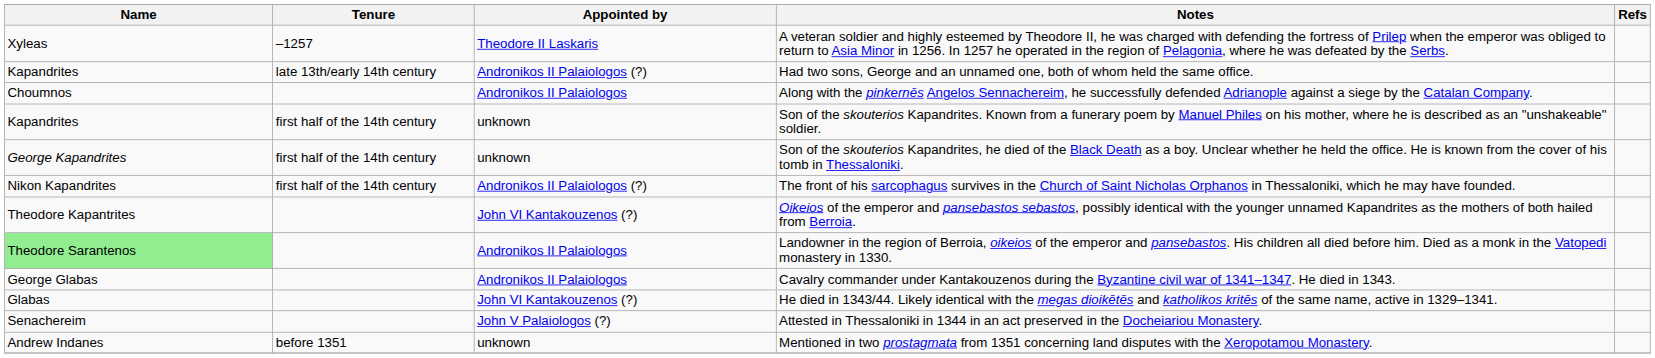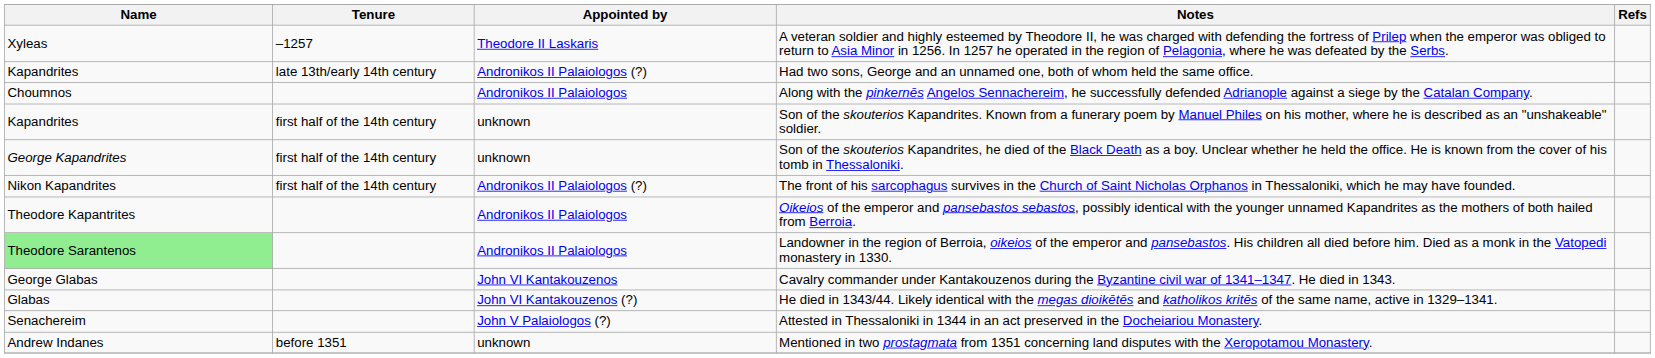(557, 214) John VI Kantakouzenos (?) -> (552, 214) Andronikos II Palaiologos
(552, 279) Andronikos II Palaiologos -> (547, 279) John VI Kantakouzenos
